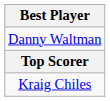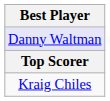(55, 38) no background -> (55, 38) lavender background
